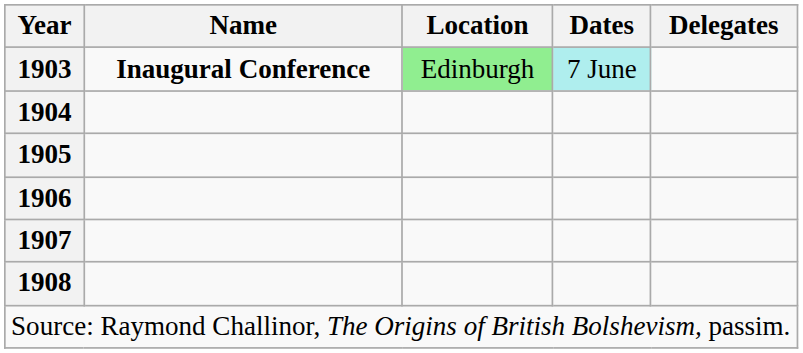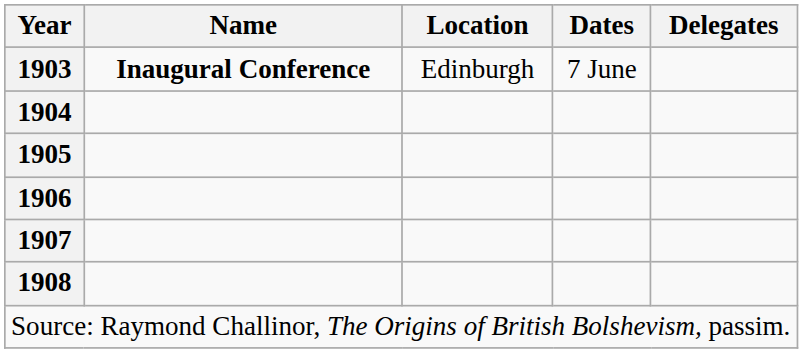(478, 68) lightgreen background -> (478, 68) no background
(602, 68) paleturquoise background -> (602, 68) no background
